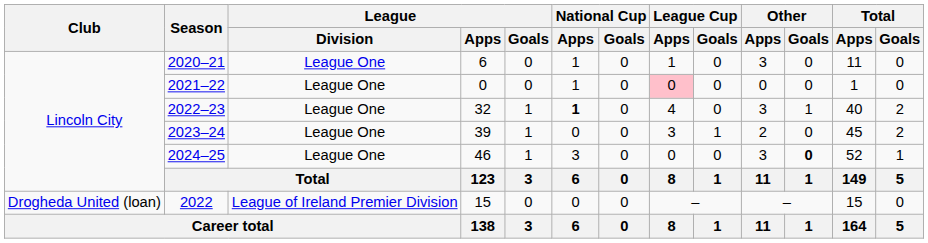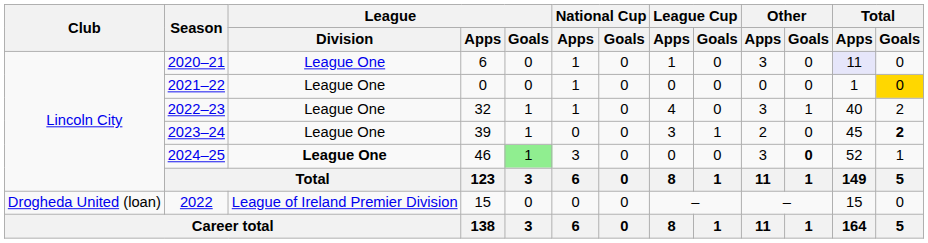(854, 62) no background -> (854, 62) lavender background
(672, 86) pink background -> (672, 86) no background
(900, 86) no background -> (900, 86) gold background
(576, 109) bold -> (576, 109) normal
(900, 132) normal -> (900, 132) bold
(345, 156) normal -> (345, 156) bold
(528, 156) no background -> (528, 156) lightgreen background
